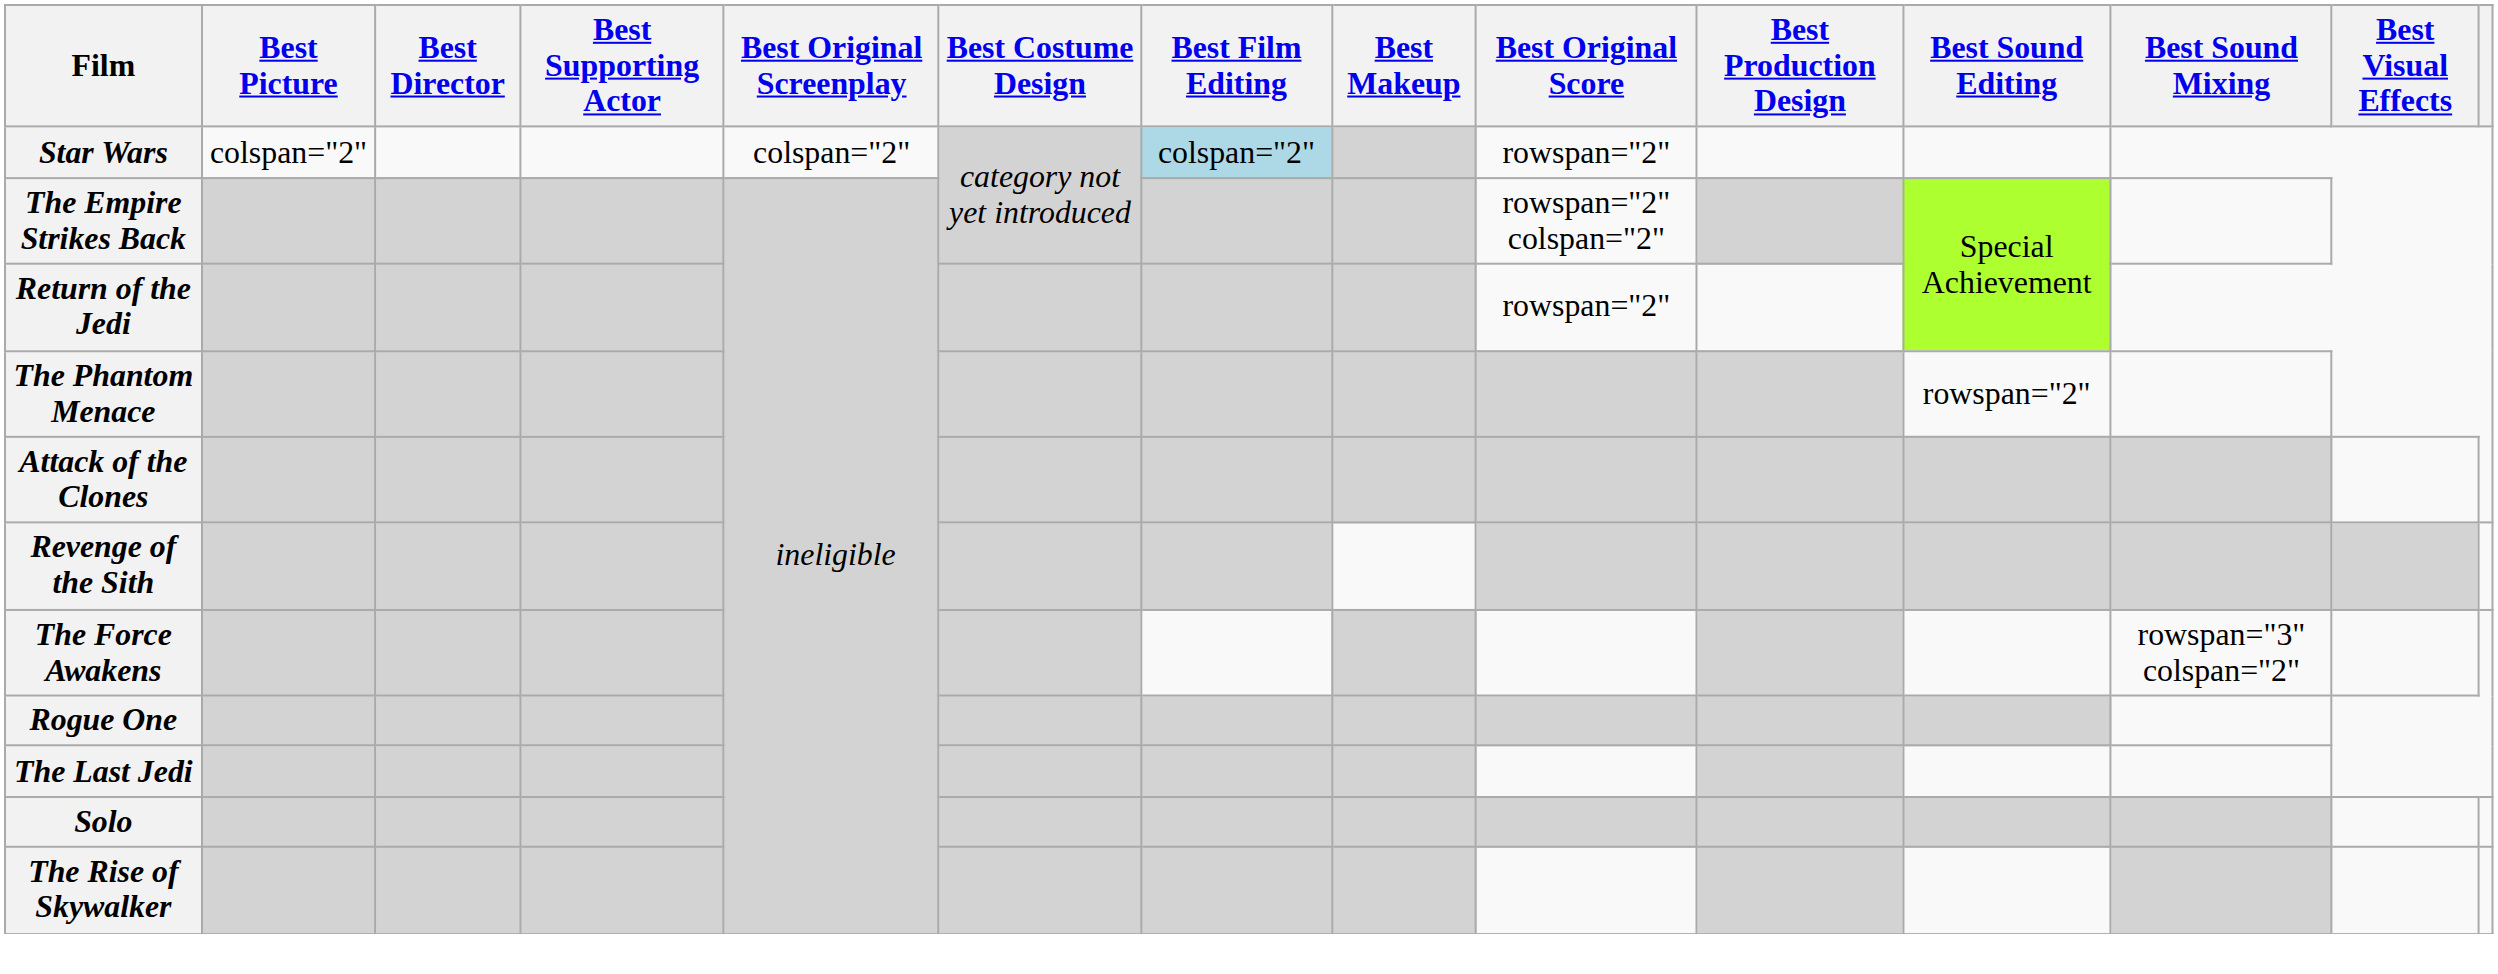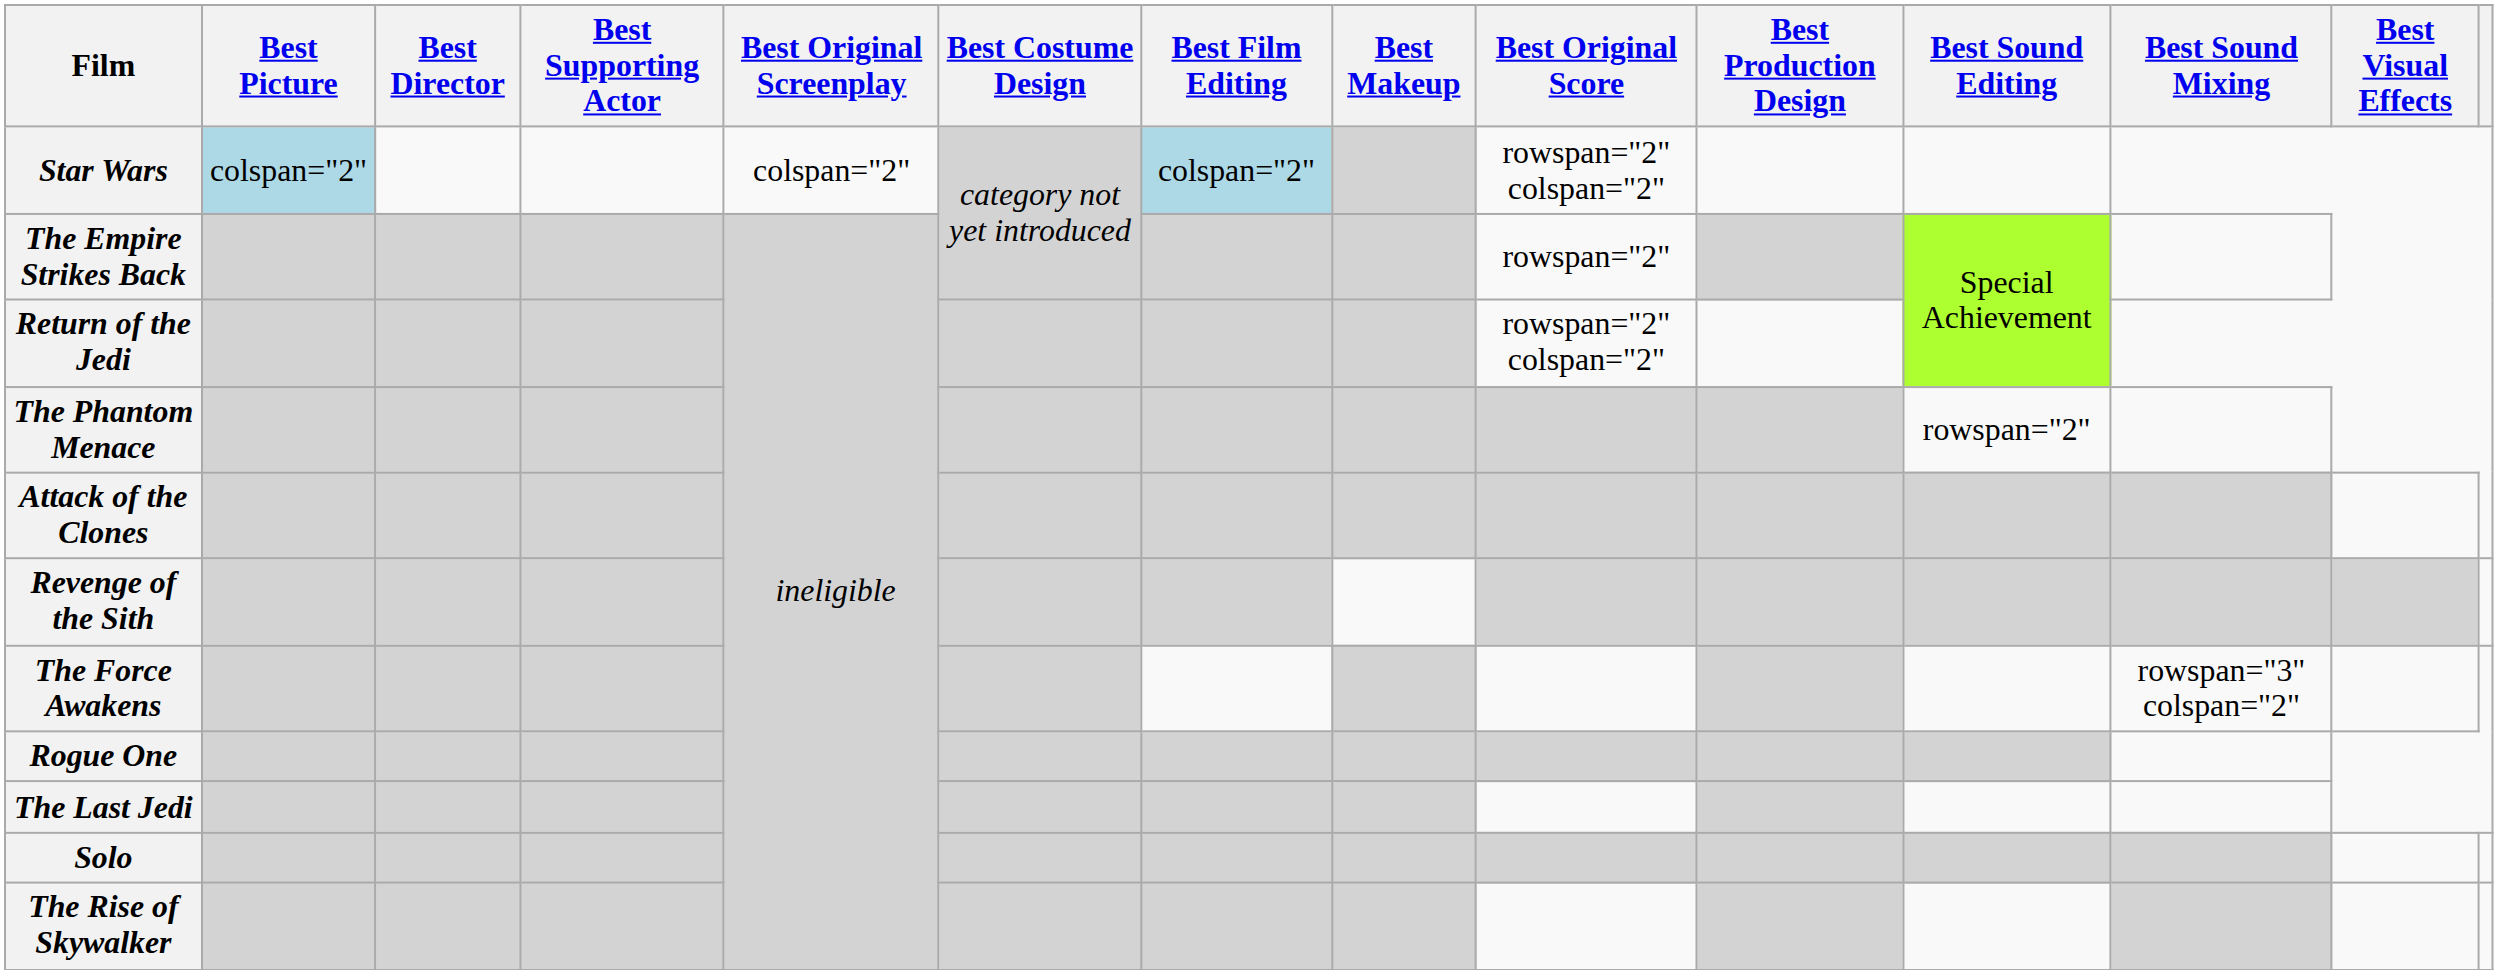(289, 151) no background -> (289, 169) lightblue background
(1586, 151) rowspan="2" -> (1586, 169) rowspan="2" colspan="2"
(1586, 220) rowspan="2" colspan="2" -> (1586, 256) rowspan="2"
(1586, 306) rowspan="2" -> (1586, 342) rowspan="2" colspan="2"
